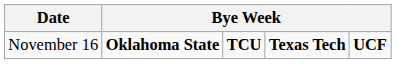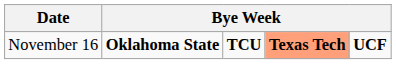(307, 45) no background -> (307, 45) lightsalmon background
